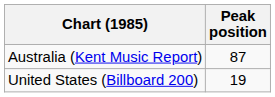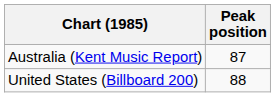(238, 80) 19 -> (238, 80) 88
